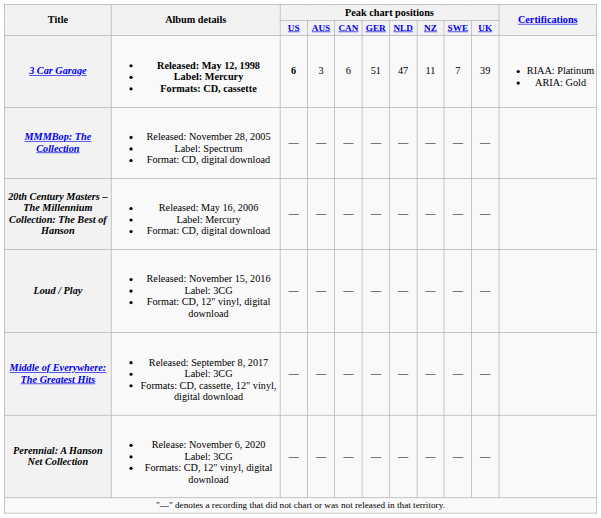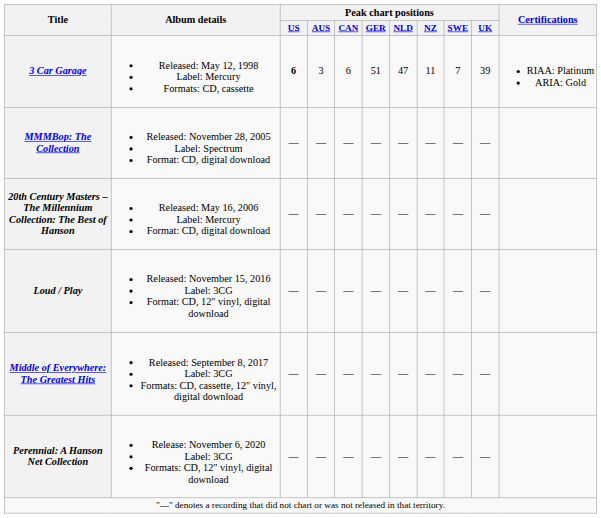(196, 77) bold -> (196, 77) normal
